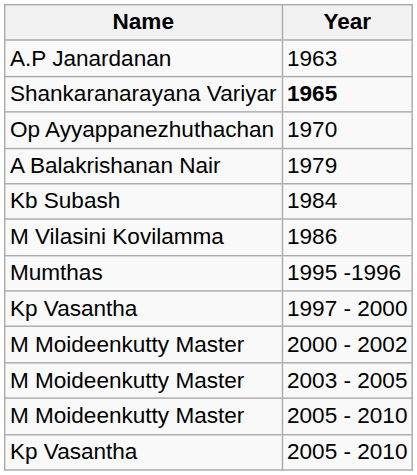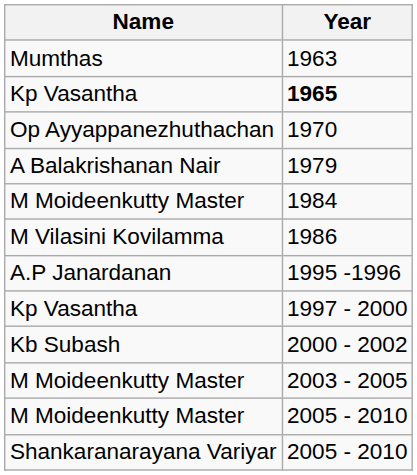(91, 58) A.P Janardanan -> (56, 58) Mumthas
(143, 93) Shankaranarayana Variyar -> (74, 93) Kp Vasantha
(65, 201) Kb Subash -> (127, 201) M Moideenkutty Master
(56, 272) Mumthas -> (91, 272) A.P Janardanan
(127, 344) M Moideenkutty Master -> (65, 344) Kb Subash
(74, 451) Kp Vasantha -> (143, 451) Shankaranarayana Variyar
